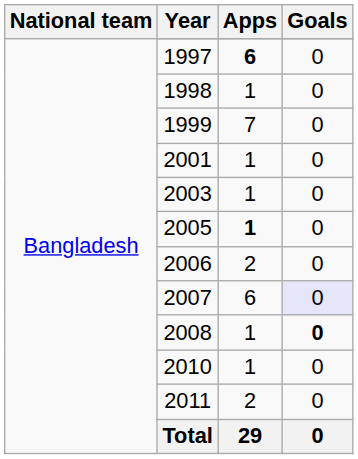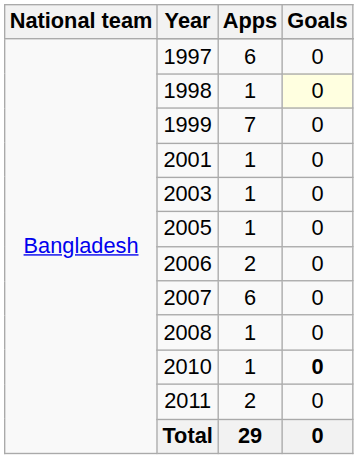(250, 56) bold -> (250, 56) normal
(317, 90) no background -> (317, 90) lightyellow background
(250, 228) bold -> (250, 228) normal
(317, 297) lavender background -> (317, 297) no background
(317, 332) bold -> (317, 332) normal
(317, 366) normal -> (317, 366) bold
